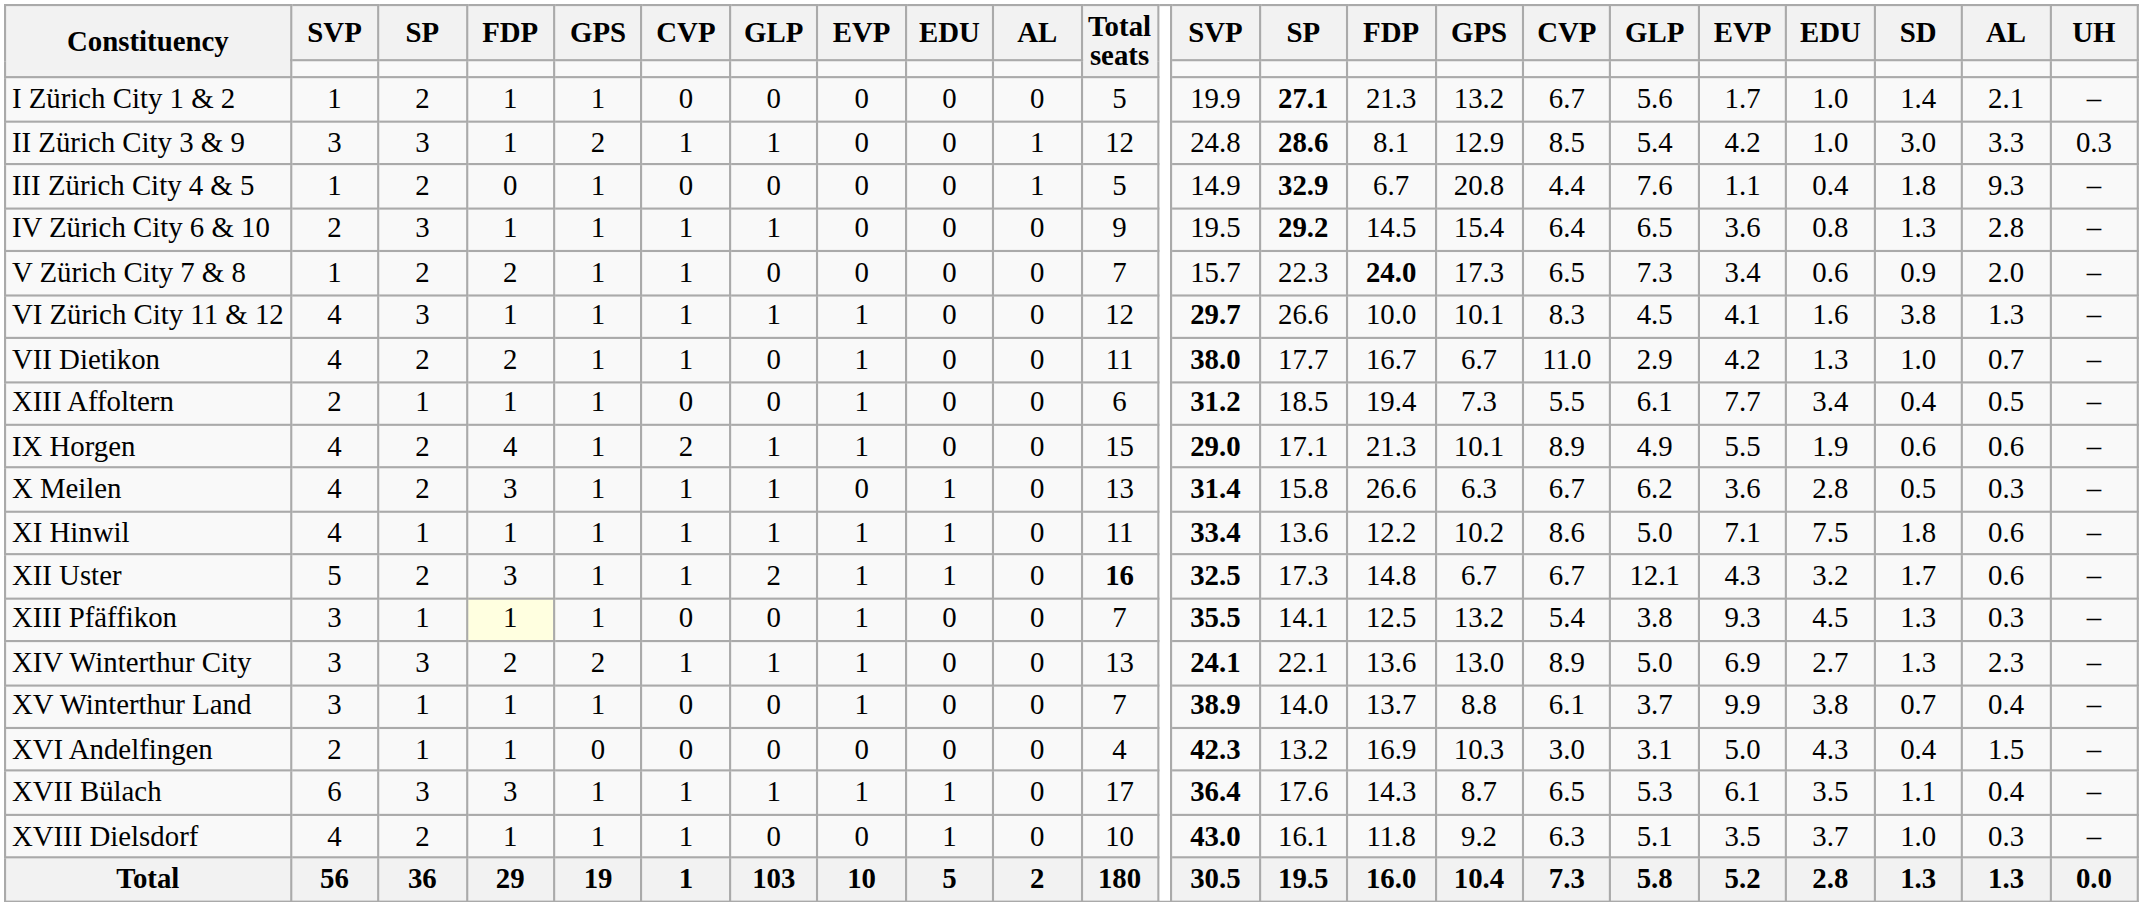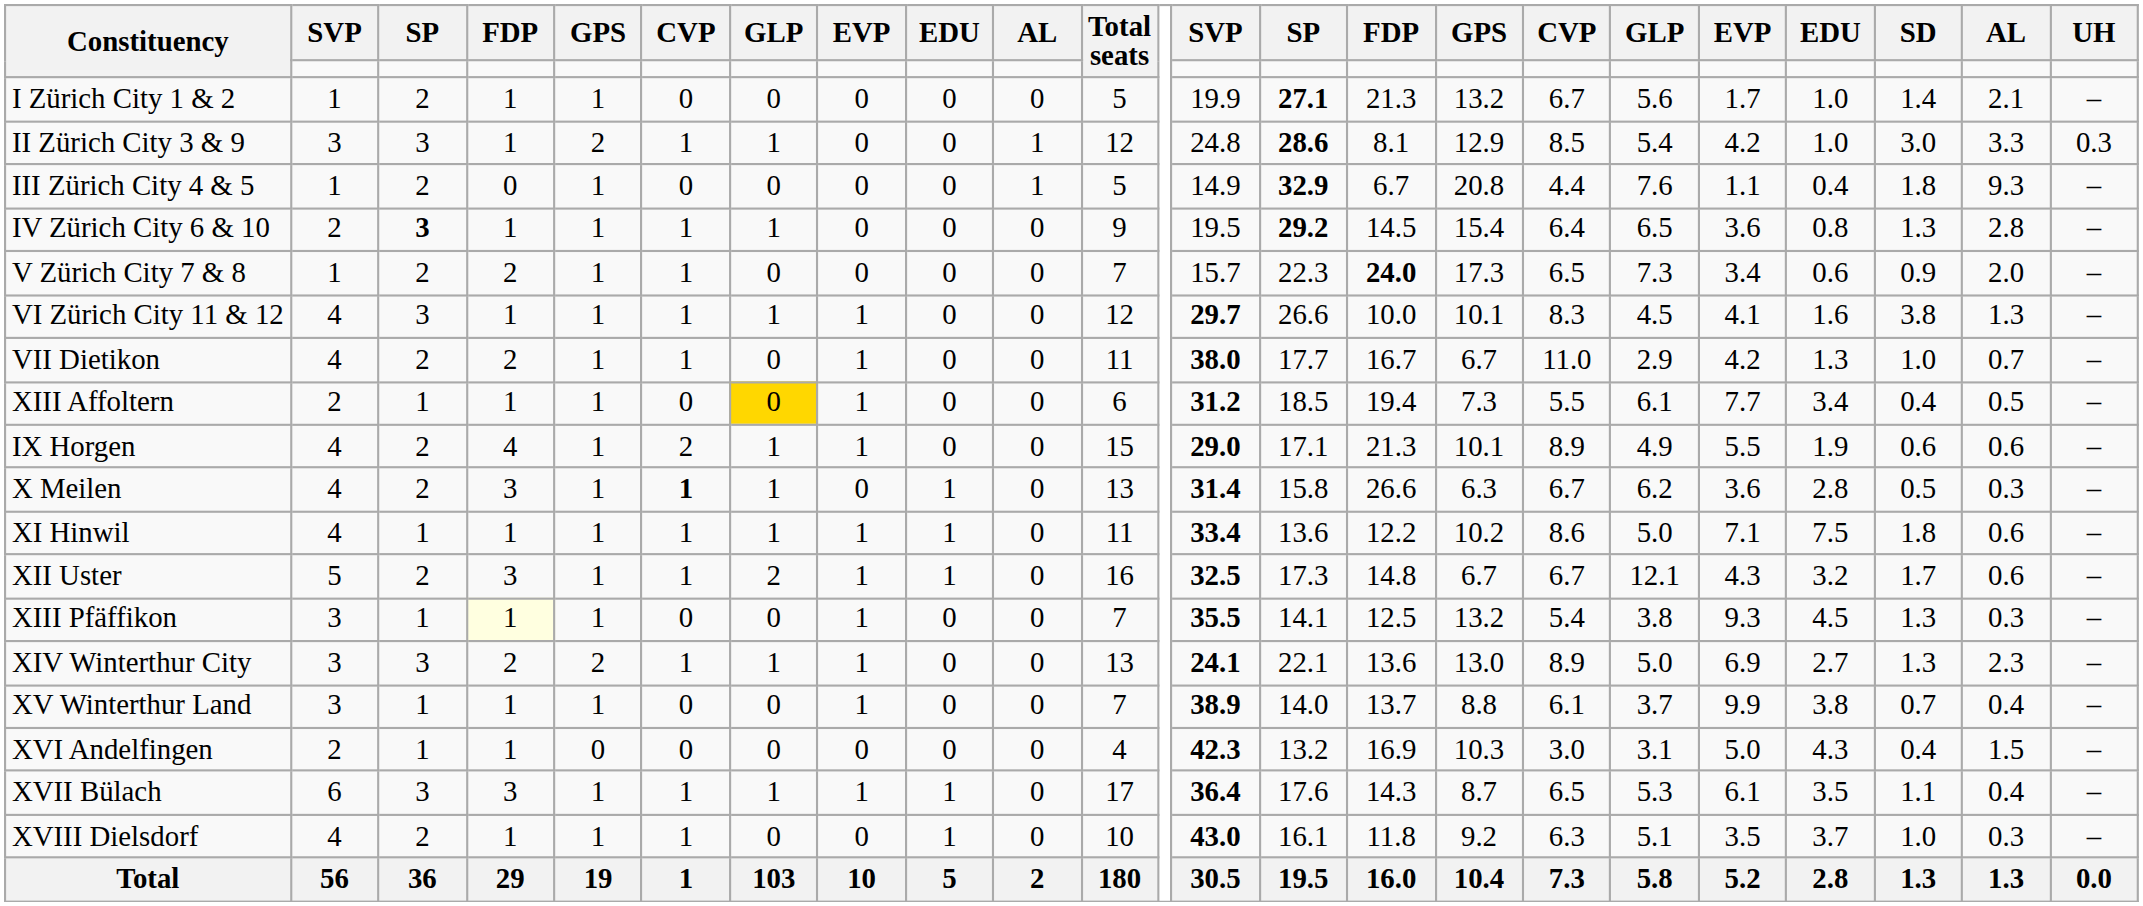(422, 228) normal -> (422, 228) bold
(774, 402) no background -> (774, 402) gold background
(686, 488) normal -> (686, 488) bold
(1120, 575) bold -> (1120, 575) normal
